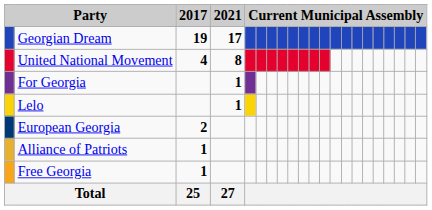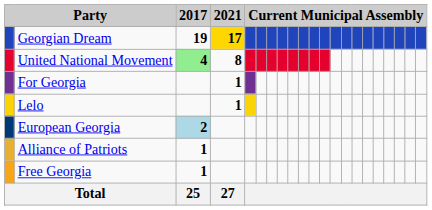(235, 37) no background -> (235, 37) gold background
(204, 60) no background -> (204, 60) lightgreen background
(204, 127) no background -> (204, 127) lightblue background
